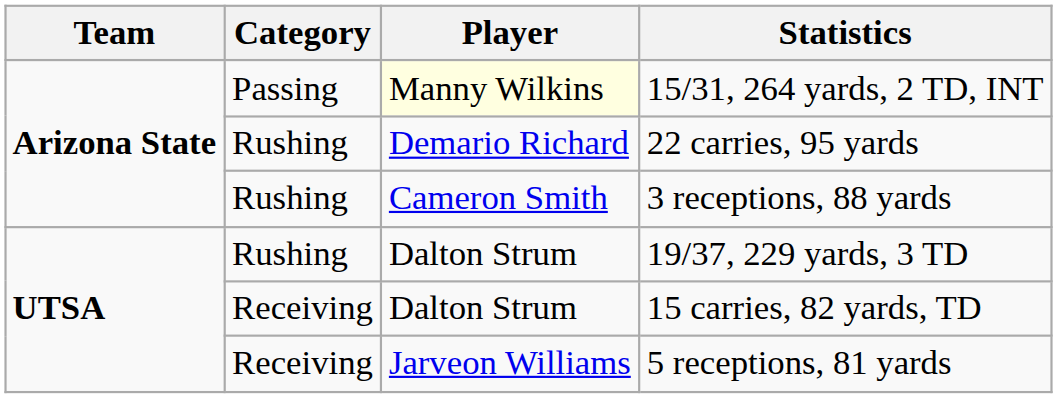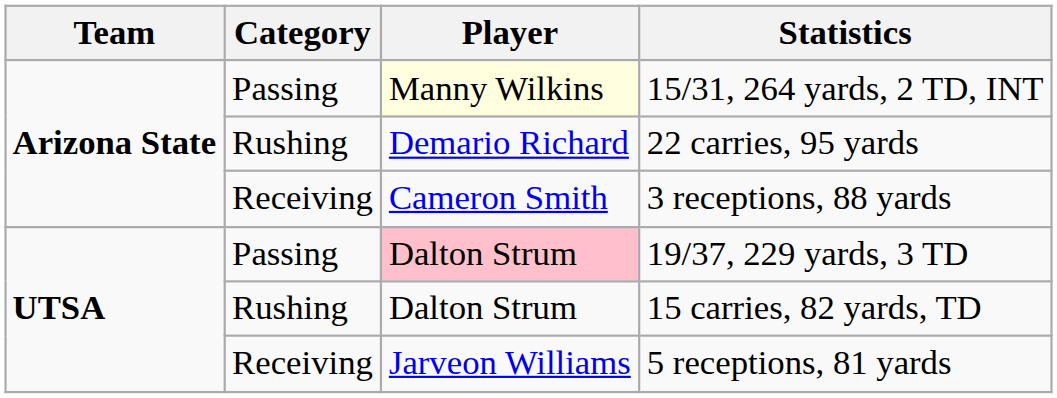(290, 197) Rushing -> (302, 197) Receiving
(290, 253) Rushing -> (285, 253) Passing
(483, 253) no background -> (483, 253) pink background
(302, 308) Receiving -> (290, 308) Rushing
